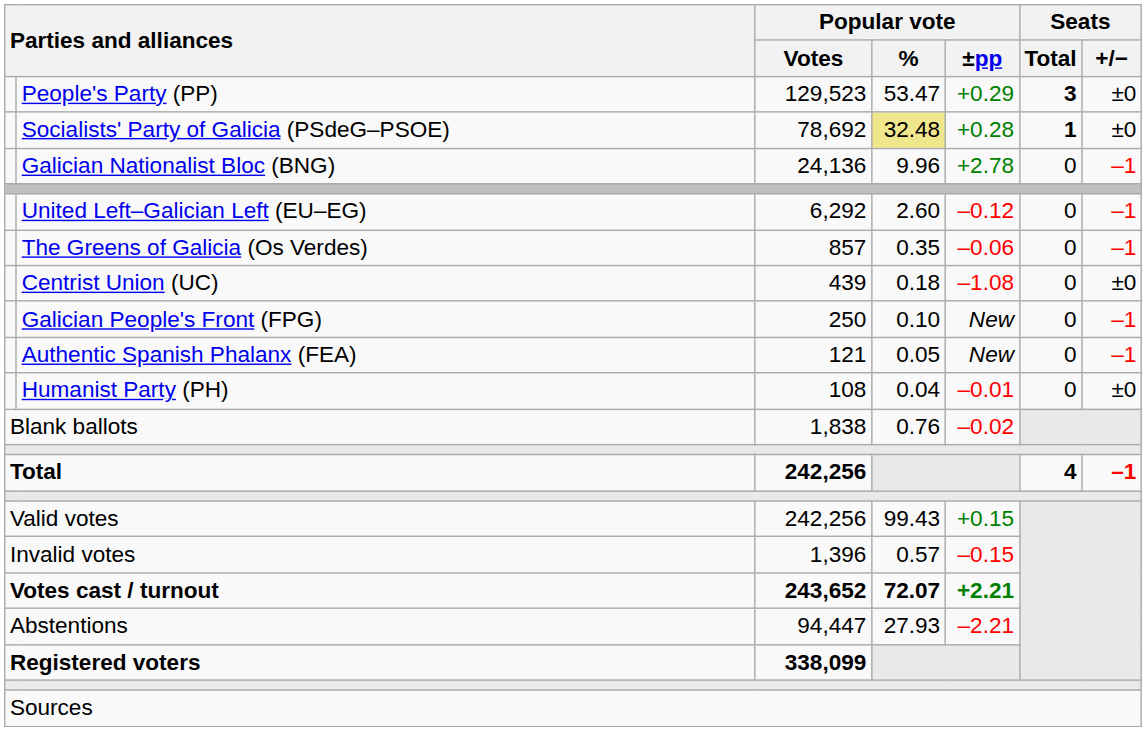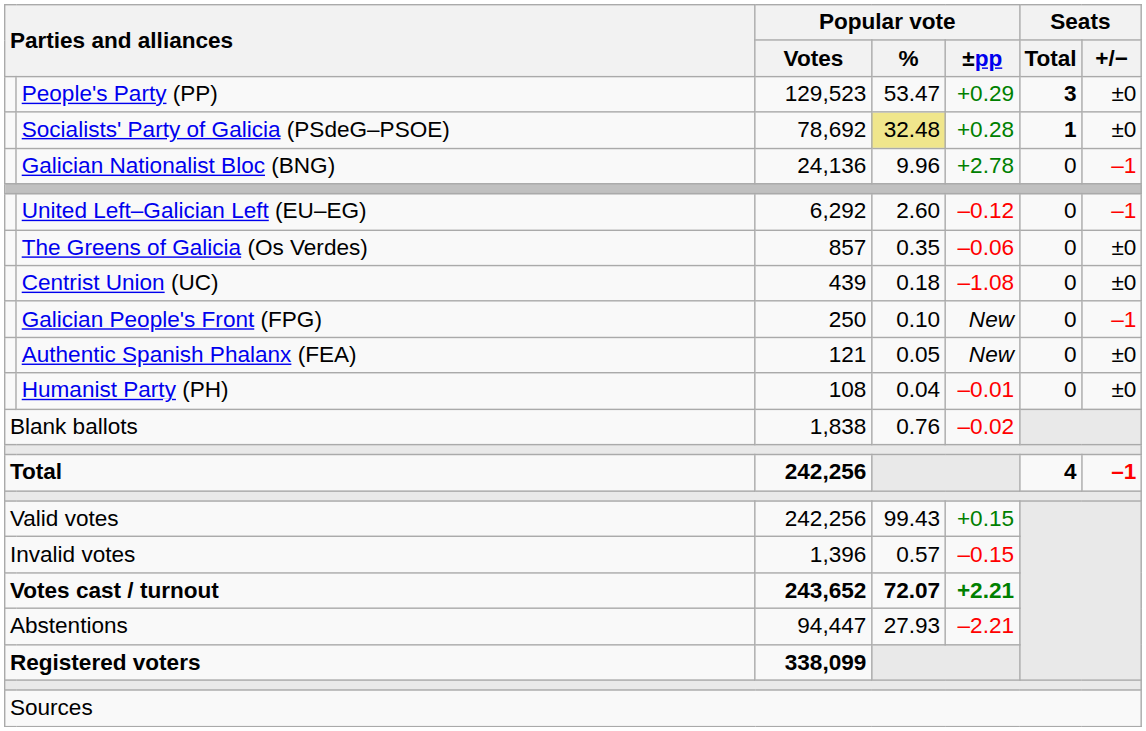(1124, 247) –1 -> (1124, 247) ±0
(1124, 354) –1 -> (1124, 354) ±0
